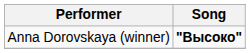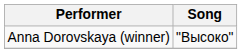(209, 37) bold -> (205, 37) normal
